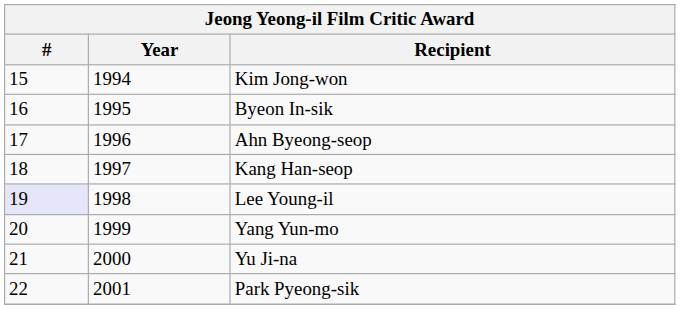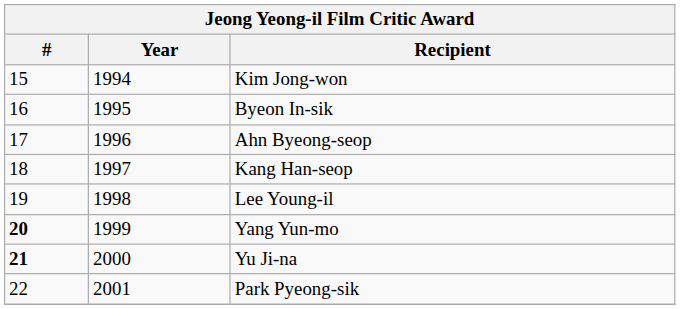(18, 199) lavender background -> (18, 199) no background
(18, 229) normal -> (18, 229) bold
(18, 259) normal -> (18, 259) bold
